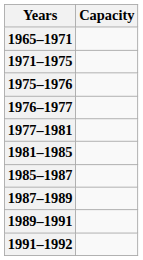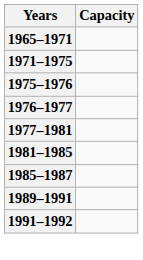- row: (40, 198)
